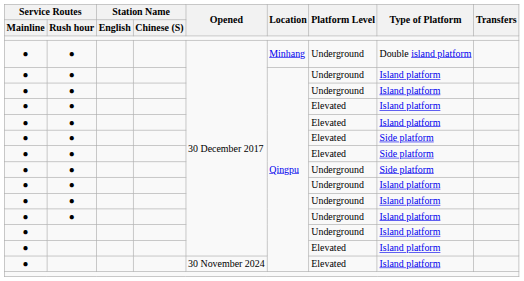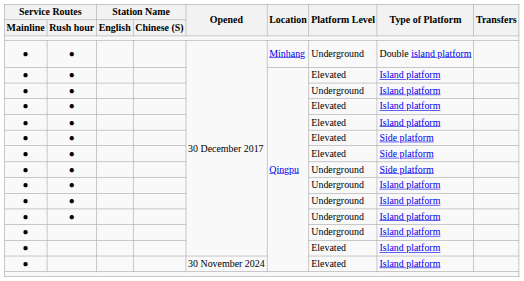(338, 75) Underground -> (329, 75) Elevated
